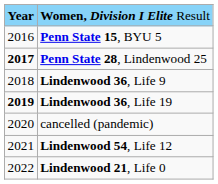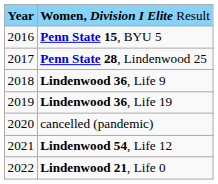(21, 58) bold -> (21, 58) normal
(21, 102) bold -> (21, 102) normal
